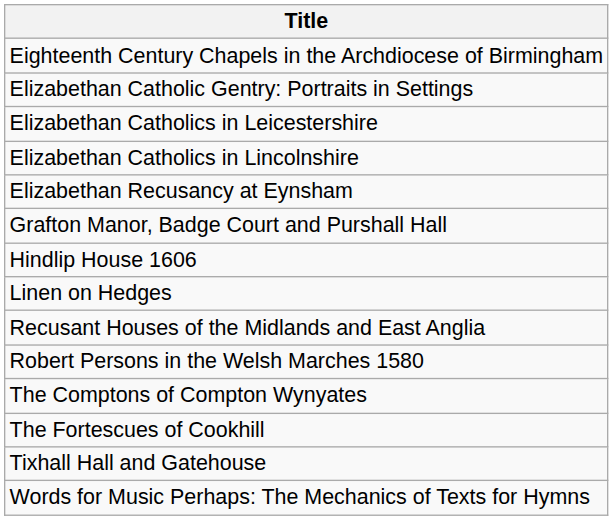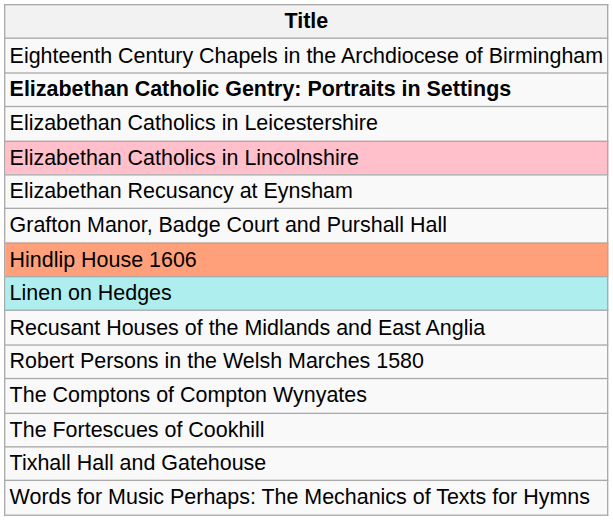(241, 89) normal -> (260, 89) bold
(184, 157) no background -> (184, 157) pink background
(103, 259) no background -> (103, 259) lightsalmon background
(91, 293) no background -> (91, 293) paleturquoise background
